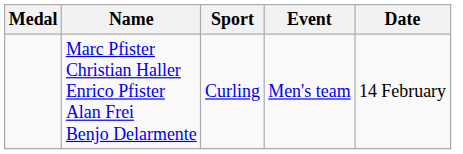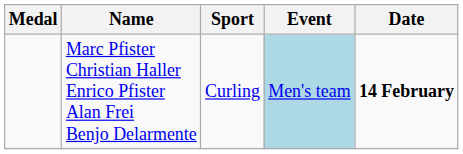(309, 91) no background -> (309, 91) lightblue background
(402, 91) normal -> (406, 91) bold
